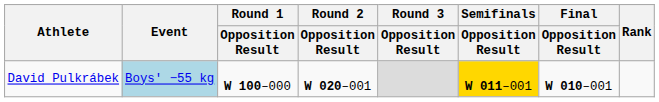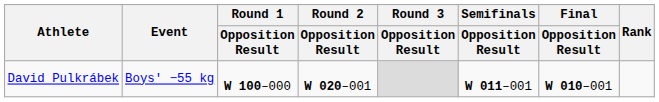(170, 79) lightblue background -> (170, 79) no background
(498, 86) gold background -> (498, 86) no background
